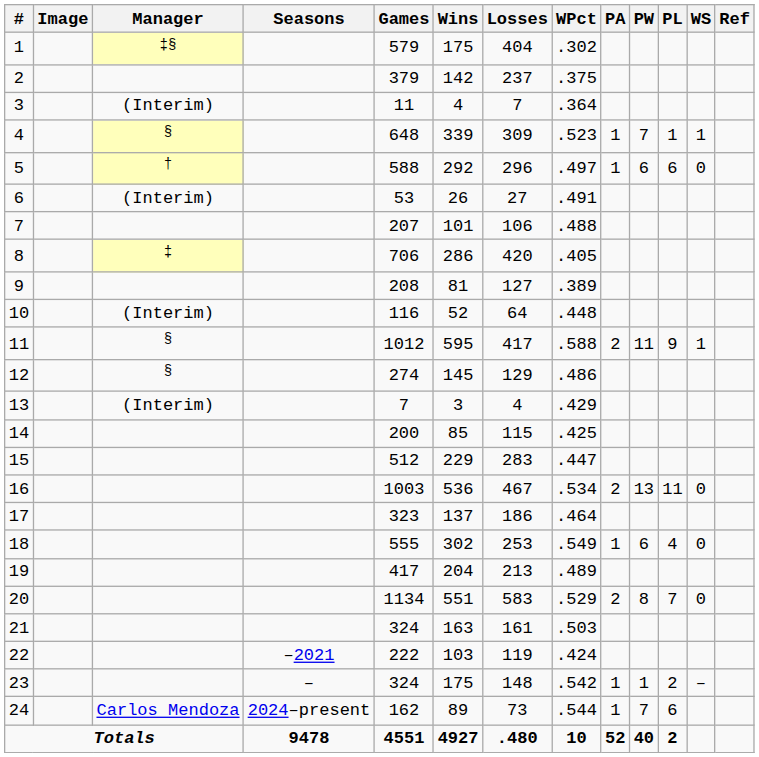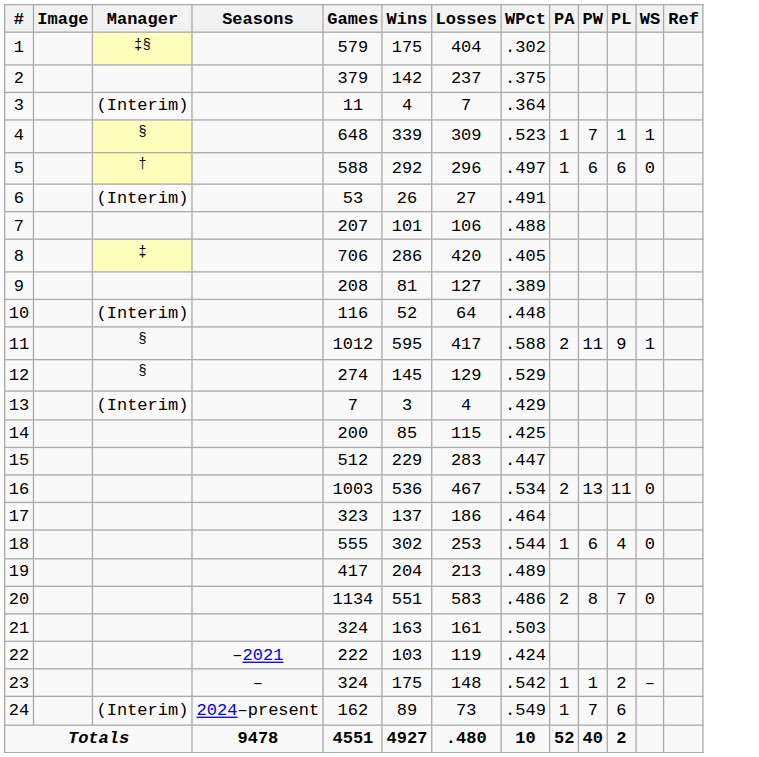(577, 376) .486 -> (525, 376) .529
(577, 544) .549 -> (525, 544) .544
(577, 600) .529 -> (525, 600) .486
(168, 711) Carlos Mendoza -> (142, 711) (Interim)
(577, 711) .544 -> (525, 711) .549
